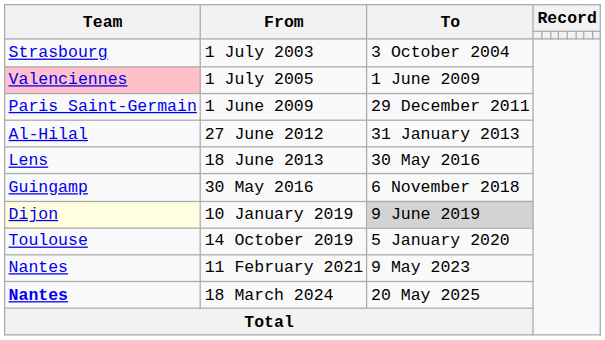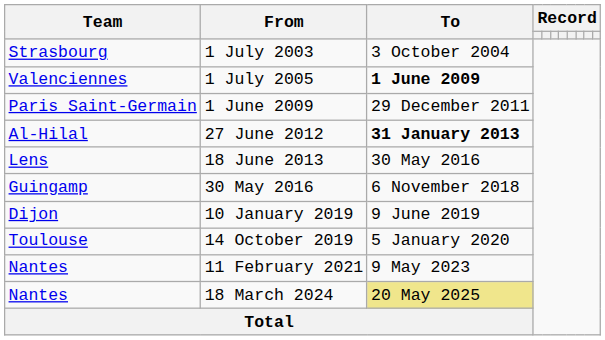(68, 80) pink background -> (68, 80) no background
(426, 80) normal -> (426, 80) bold
(445, 134) normal -> (445, 134) bold
(33, 214) lightyellow background -> (33, 214) no background
(426, 214) lightgrey background -> (426, 214) no background
(38, 295) bold -> (38, 295) normal
(426, 295) no background -> (426, 295) khaki background
